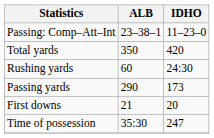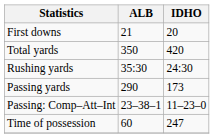rows swapped: (34, 105) <-> (61, 32)
(127, 68) 60 -> (134, 68) 35:30
(134, 123) 35:30 -> (127, 123) 60
